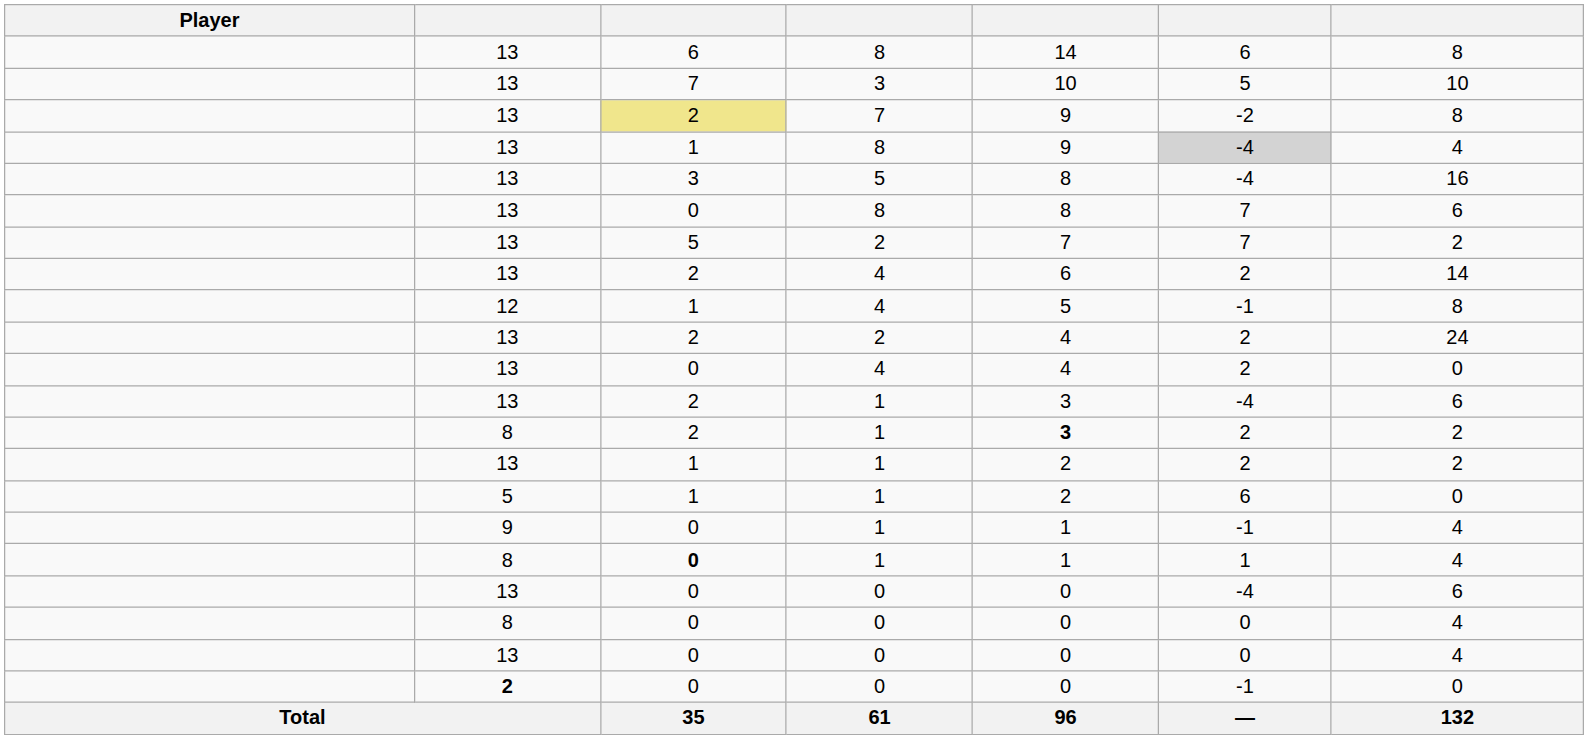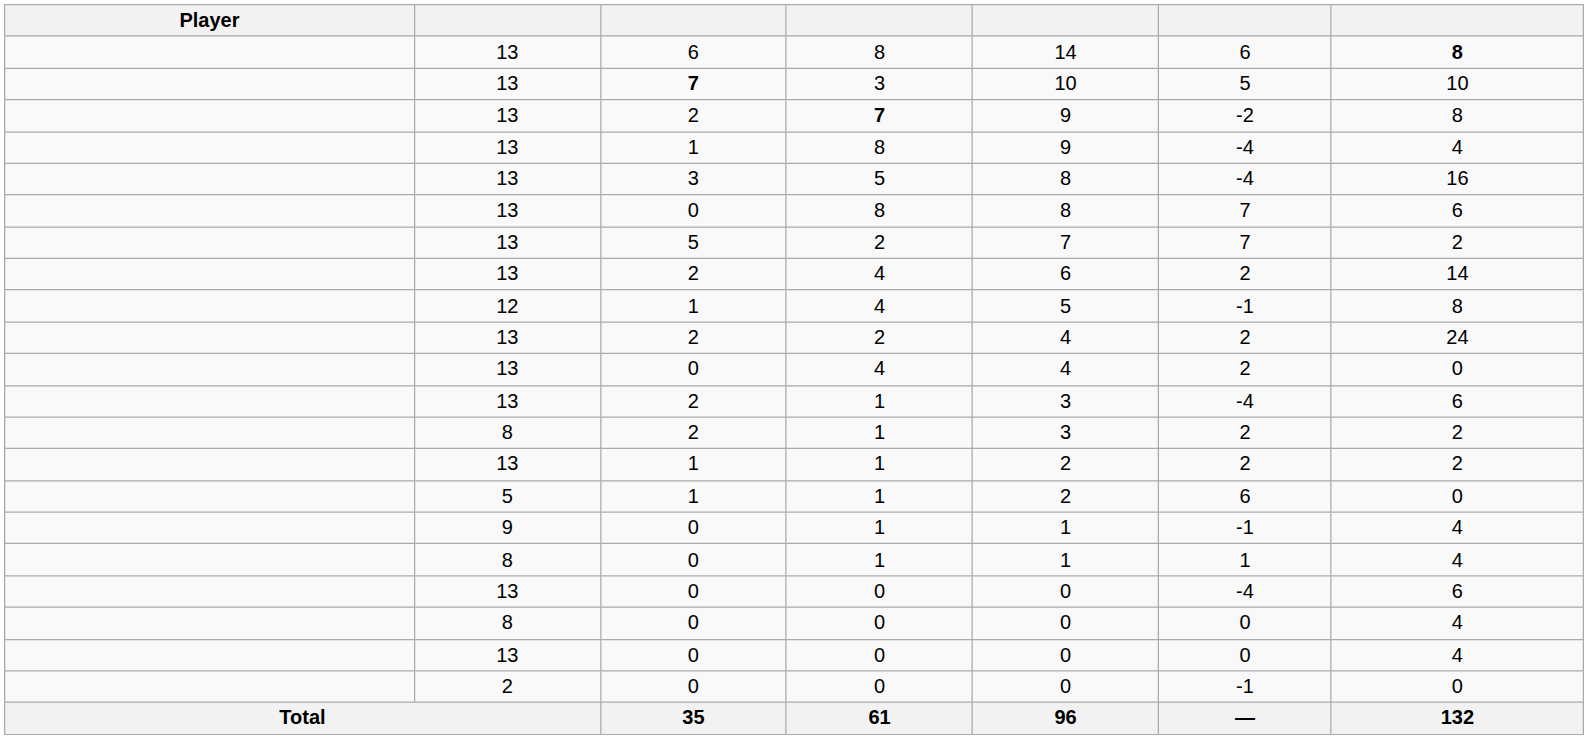(1457, 52) normal -> (1457, 52) bold
(693, 83) normal -> (693, 83) bold
(693, 115) khaki background -> (693, 115) no background
(879, 115) normal -> (879, 115) bold
(1245, 147) lightgrey background -> (1245, 147) no background
(1066, 432) bold -> (1066, 432) normal
(693, 559) bold -> (693, 559) normal
(507, 686) bold -> (507, 686) normal
